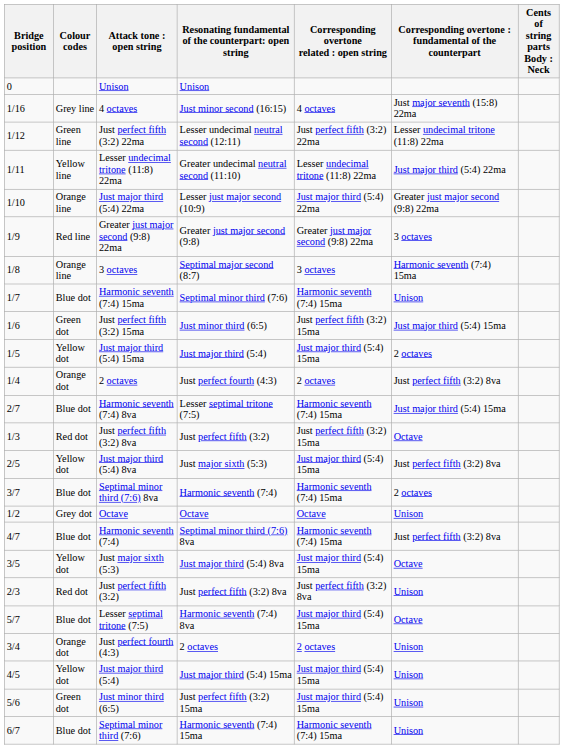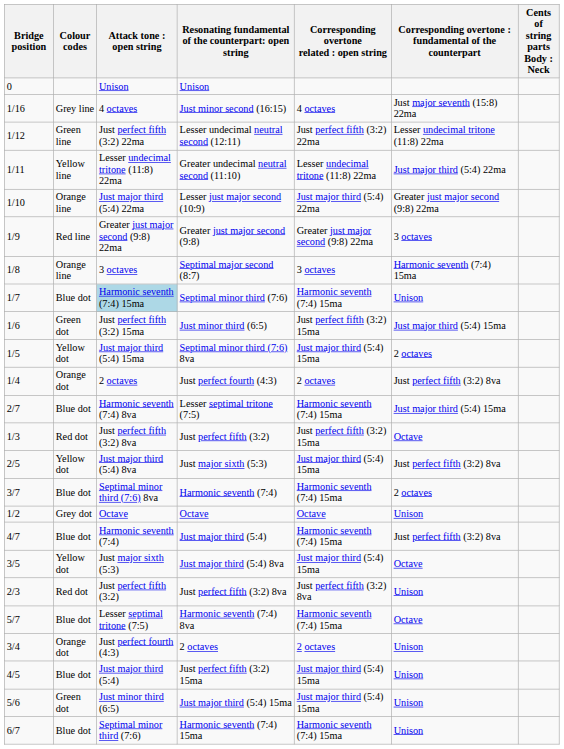(136, 298) no background -> (136, 298) lightblue background
(223, 353) Just major third (5:4) -> (234, 353) Septimal minor third (7:6) 8va
(234, 536) Septimal minor third (7:6) 8va -> (223, 536) Just major third (5:4)
(340, 619) Just major third (5:4) 15ma -> (334, 619) Harmonic seventh (7:4) 15ma
(70, 675) Yellow dot -> (73, 675) Blue dot
(236, 675) Just major third (5:4) 15ma -> (224, 675) Just perfect fifth (3:2) 15ma
(224, 702) Just perfect fifth (3:2) 15ma -> (236, 702) Just major third (5:4) 15ma
